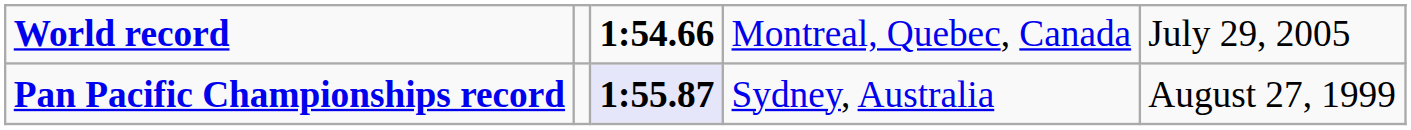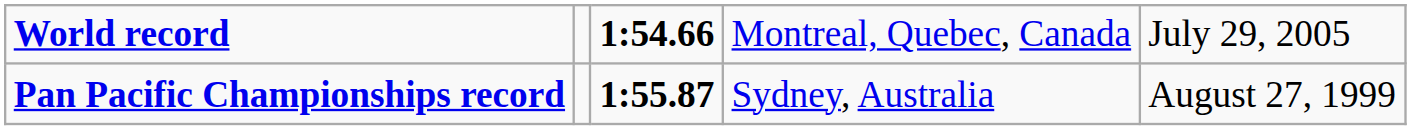(657, 93) lavender background -> (657, 93) no background
